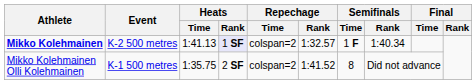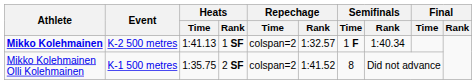(233, 44) lavender background -> (233, 44) no background
